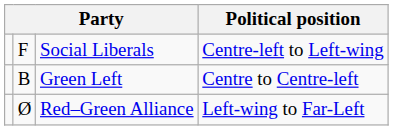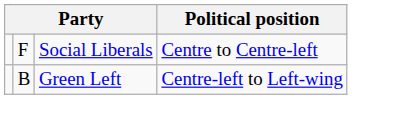(293, 49) Centre-left to Left-wing -> (240, 49) Centre to Centre-left
(280, 79) Centre to Centre-left -> (252, 79) Centre-left to Left-wing
- row: (117, 109)
